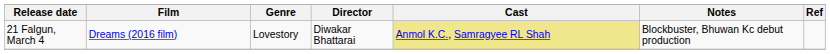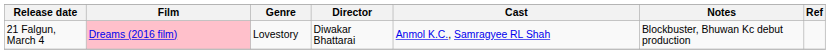(133, 35) no background -> (133, 35) pink background
(473, 35) khaki background -> (473, 35) no background
